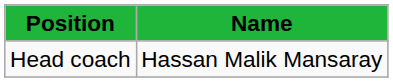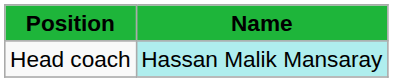(262, 59) no background -> (262, 59) paleturquoise background
